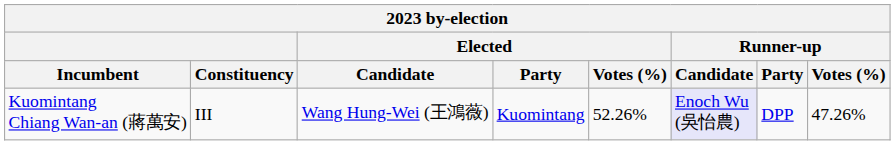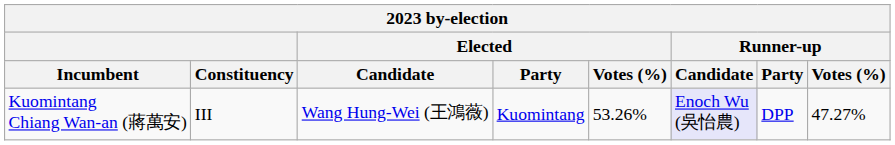(620, 113) 52.26% -> (620, 113) 53.26%
(839, 113) 47.26% -> (839, 113) 47.27%
